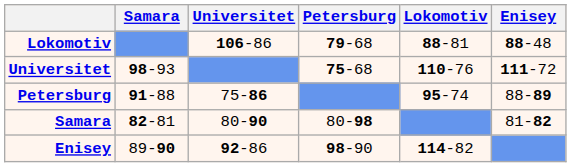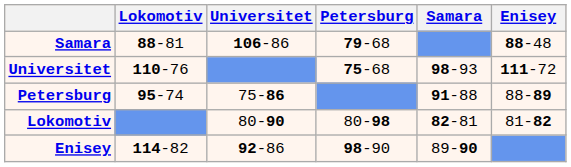columns swapped: (152, 17) <-> (446, 17)
(69, 44) Lokomotiv -> (83, 44) Samara
(83, 122) Samara -> (69, 122) Lokomotiv
